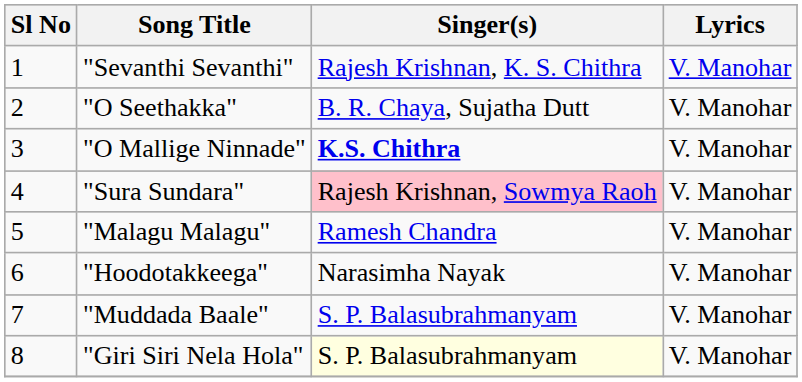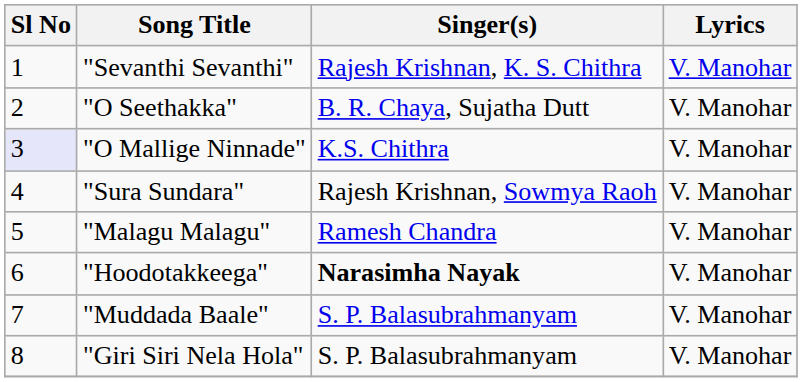(17, 149) no background -> (17, 149) lavender background
(389, 149) bold -> (383, 149) normal
(487, 190) pink background -> (487, 190) no background
(411, 273) normal -> (419, 273) bold
(447, 356) lightyellow background -> (447, 356) no background
